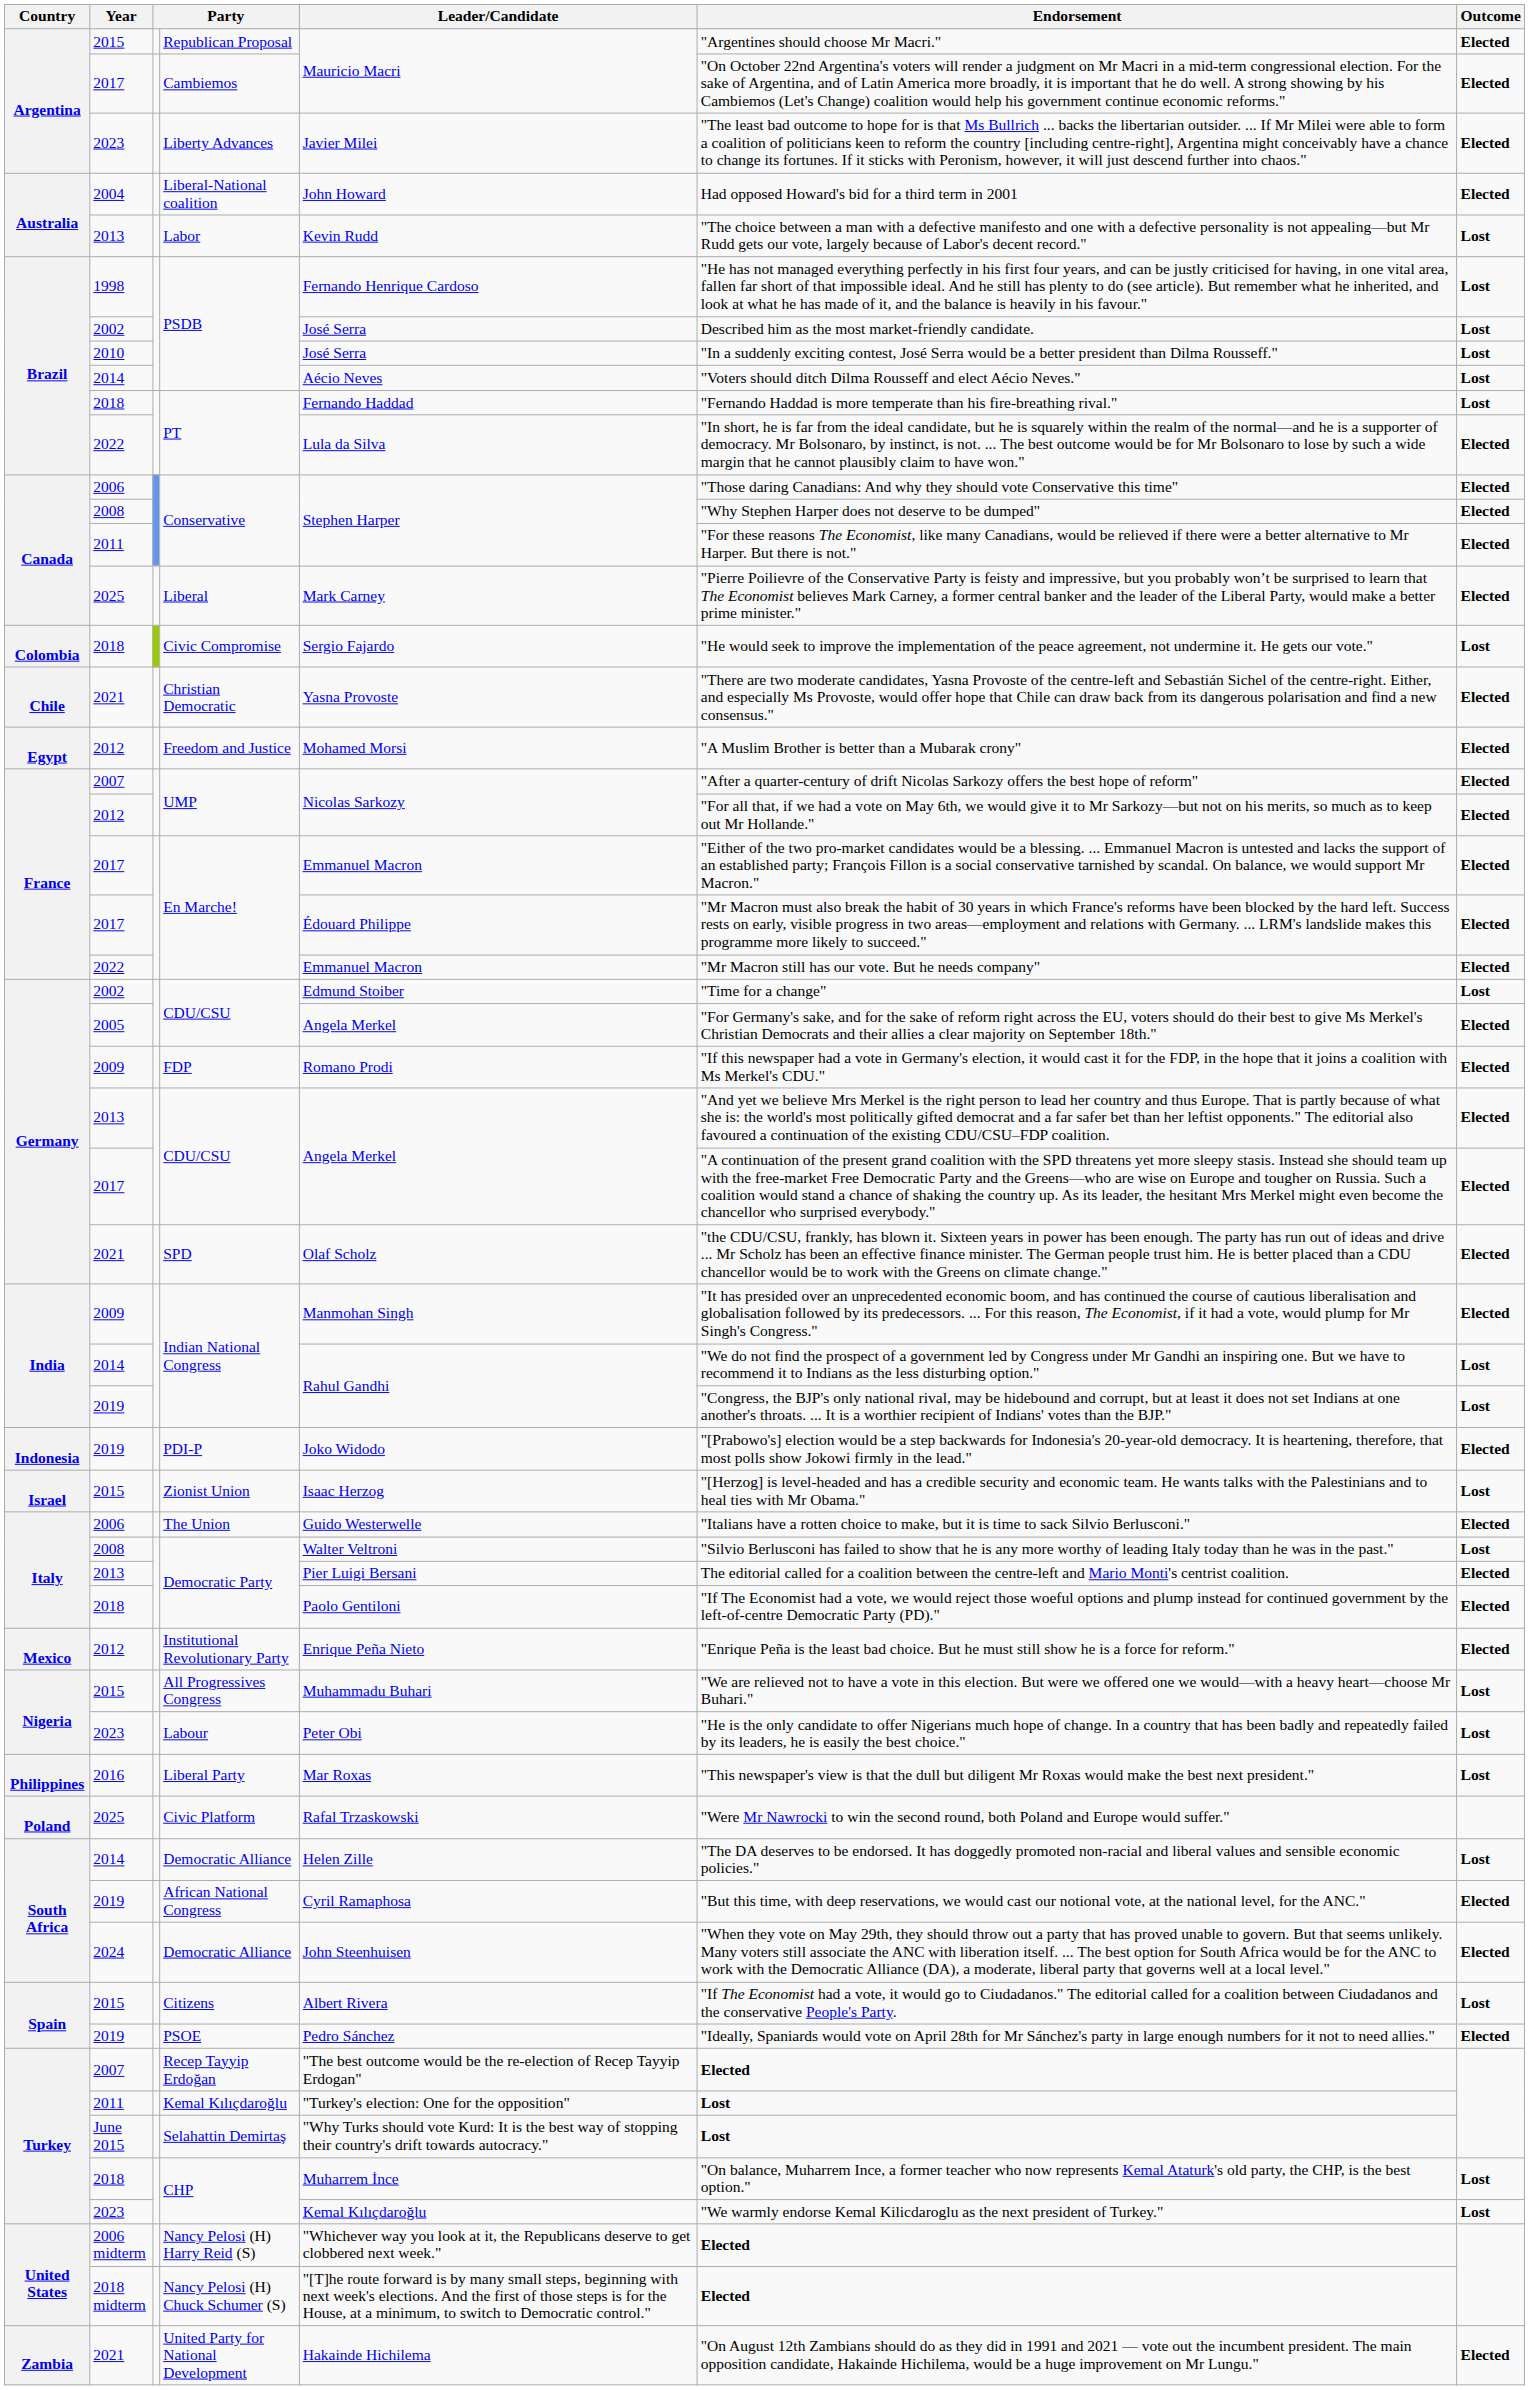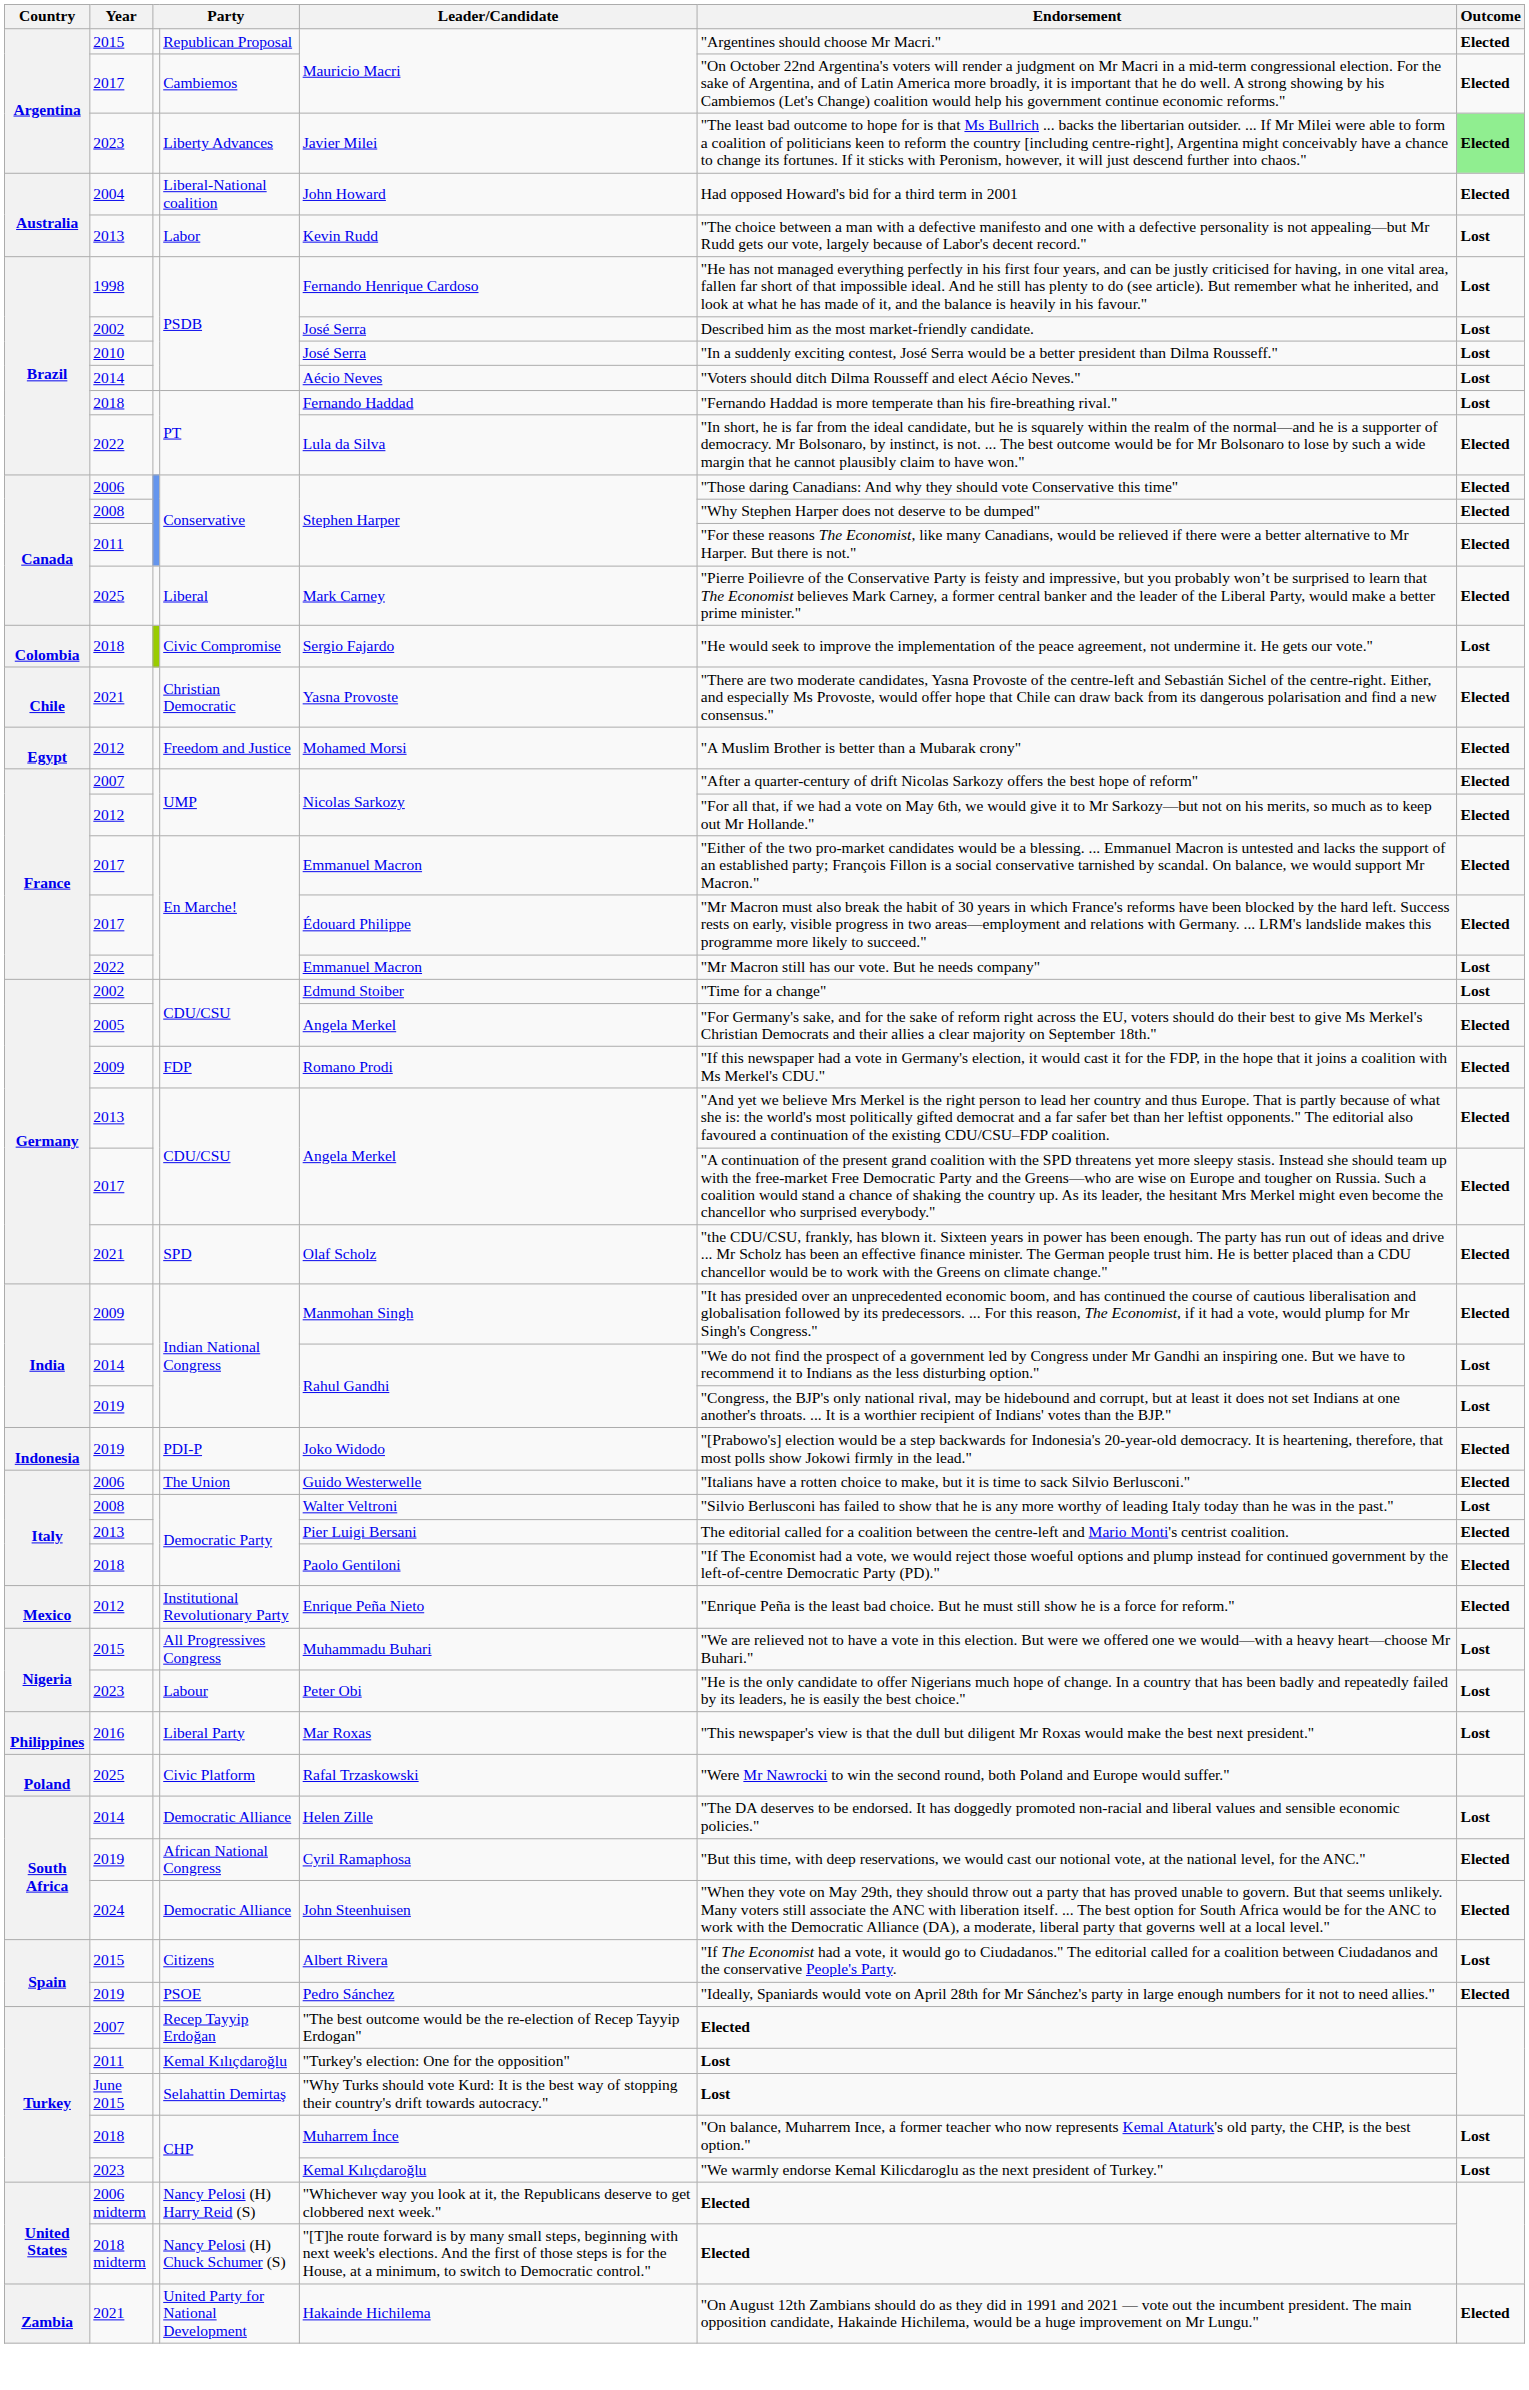(1485, 143) no background -> (1485, 143) lightgreen background
(1485, 967) Elected -> (1475, 967) Lost
- row: (109, 1490)
